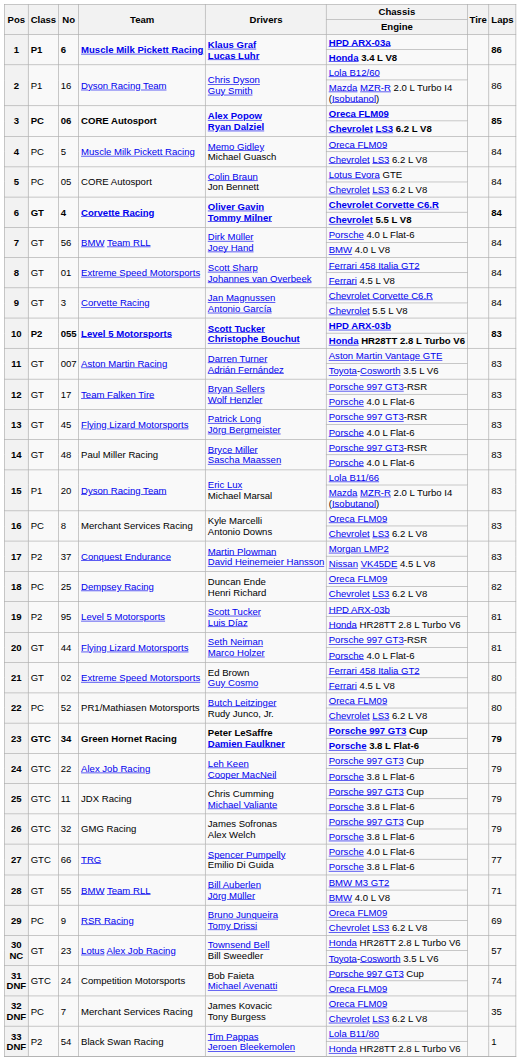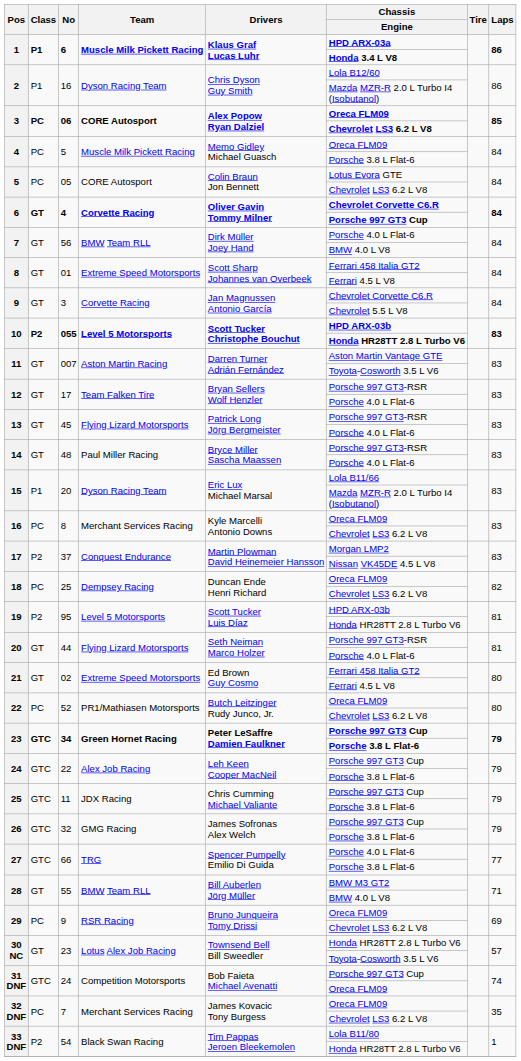(378, 159) Chevrolet LS3 6.2 L V8 -> (372, 159) Porsche 3.8 L Flat-6
(370, 220) Chevrolet 5.5 L V8 -> (378, 220) Porsche 997 GT3 Cup
